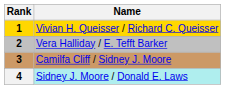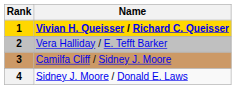(127, 28) normal -> (132, 28) bold
(112, 76) paleturquoise background -> (112, 76) no background
